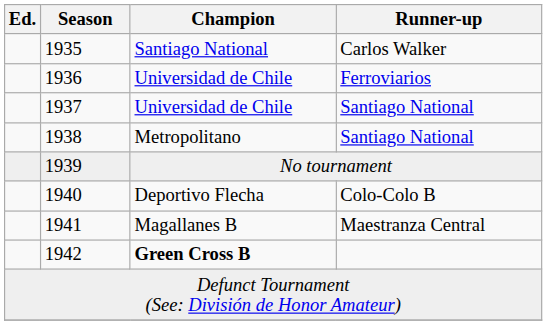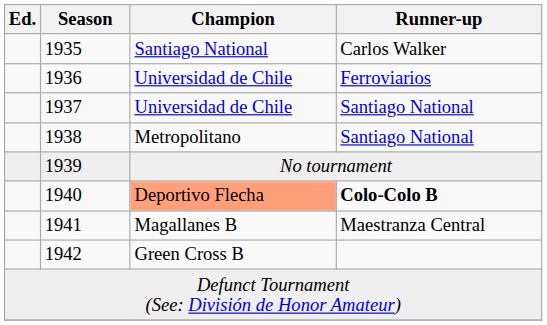(199, 195) no background -> (199, 195) lightsalmon background
(388, 195) normal -> (389, 195) bold
(192, 254) bold -> (189, 254) normal
